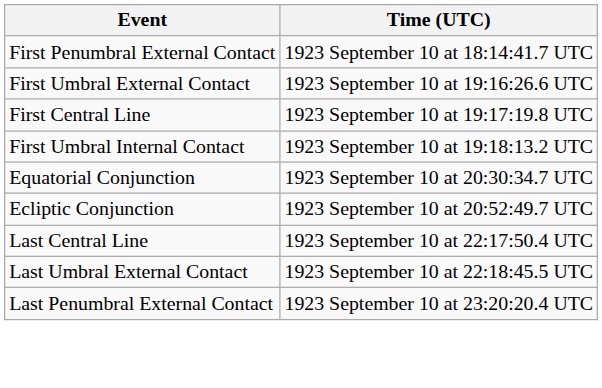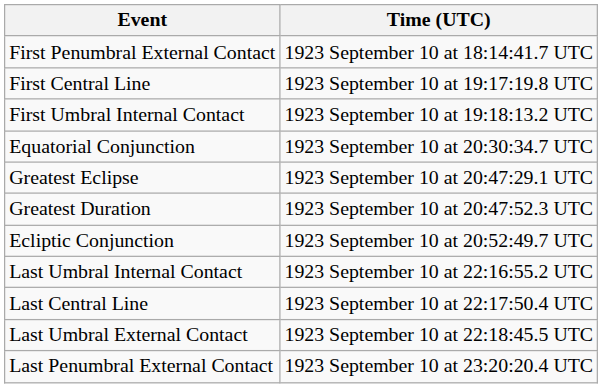- row: (130, 83)
+ row: (74, 177)
+ row: (80, 209)
+ row: (126, 271)
